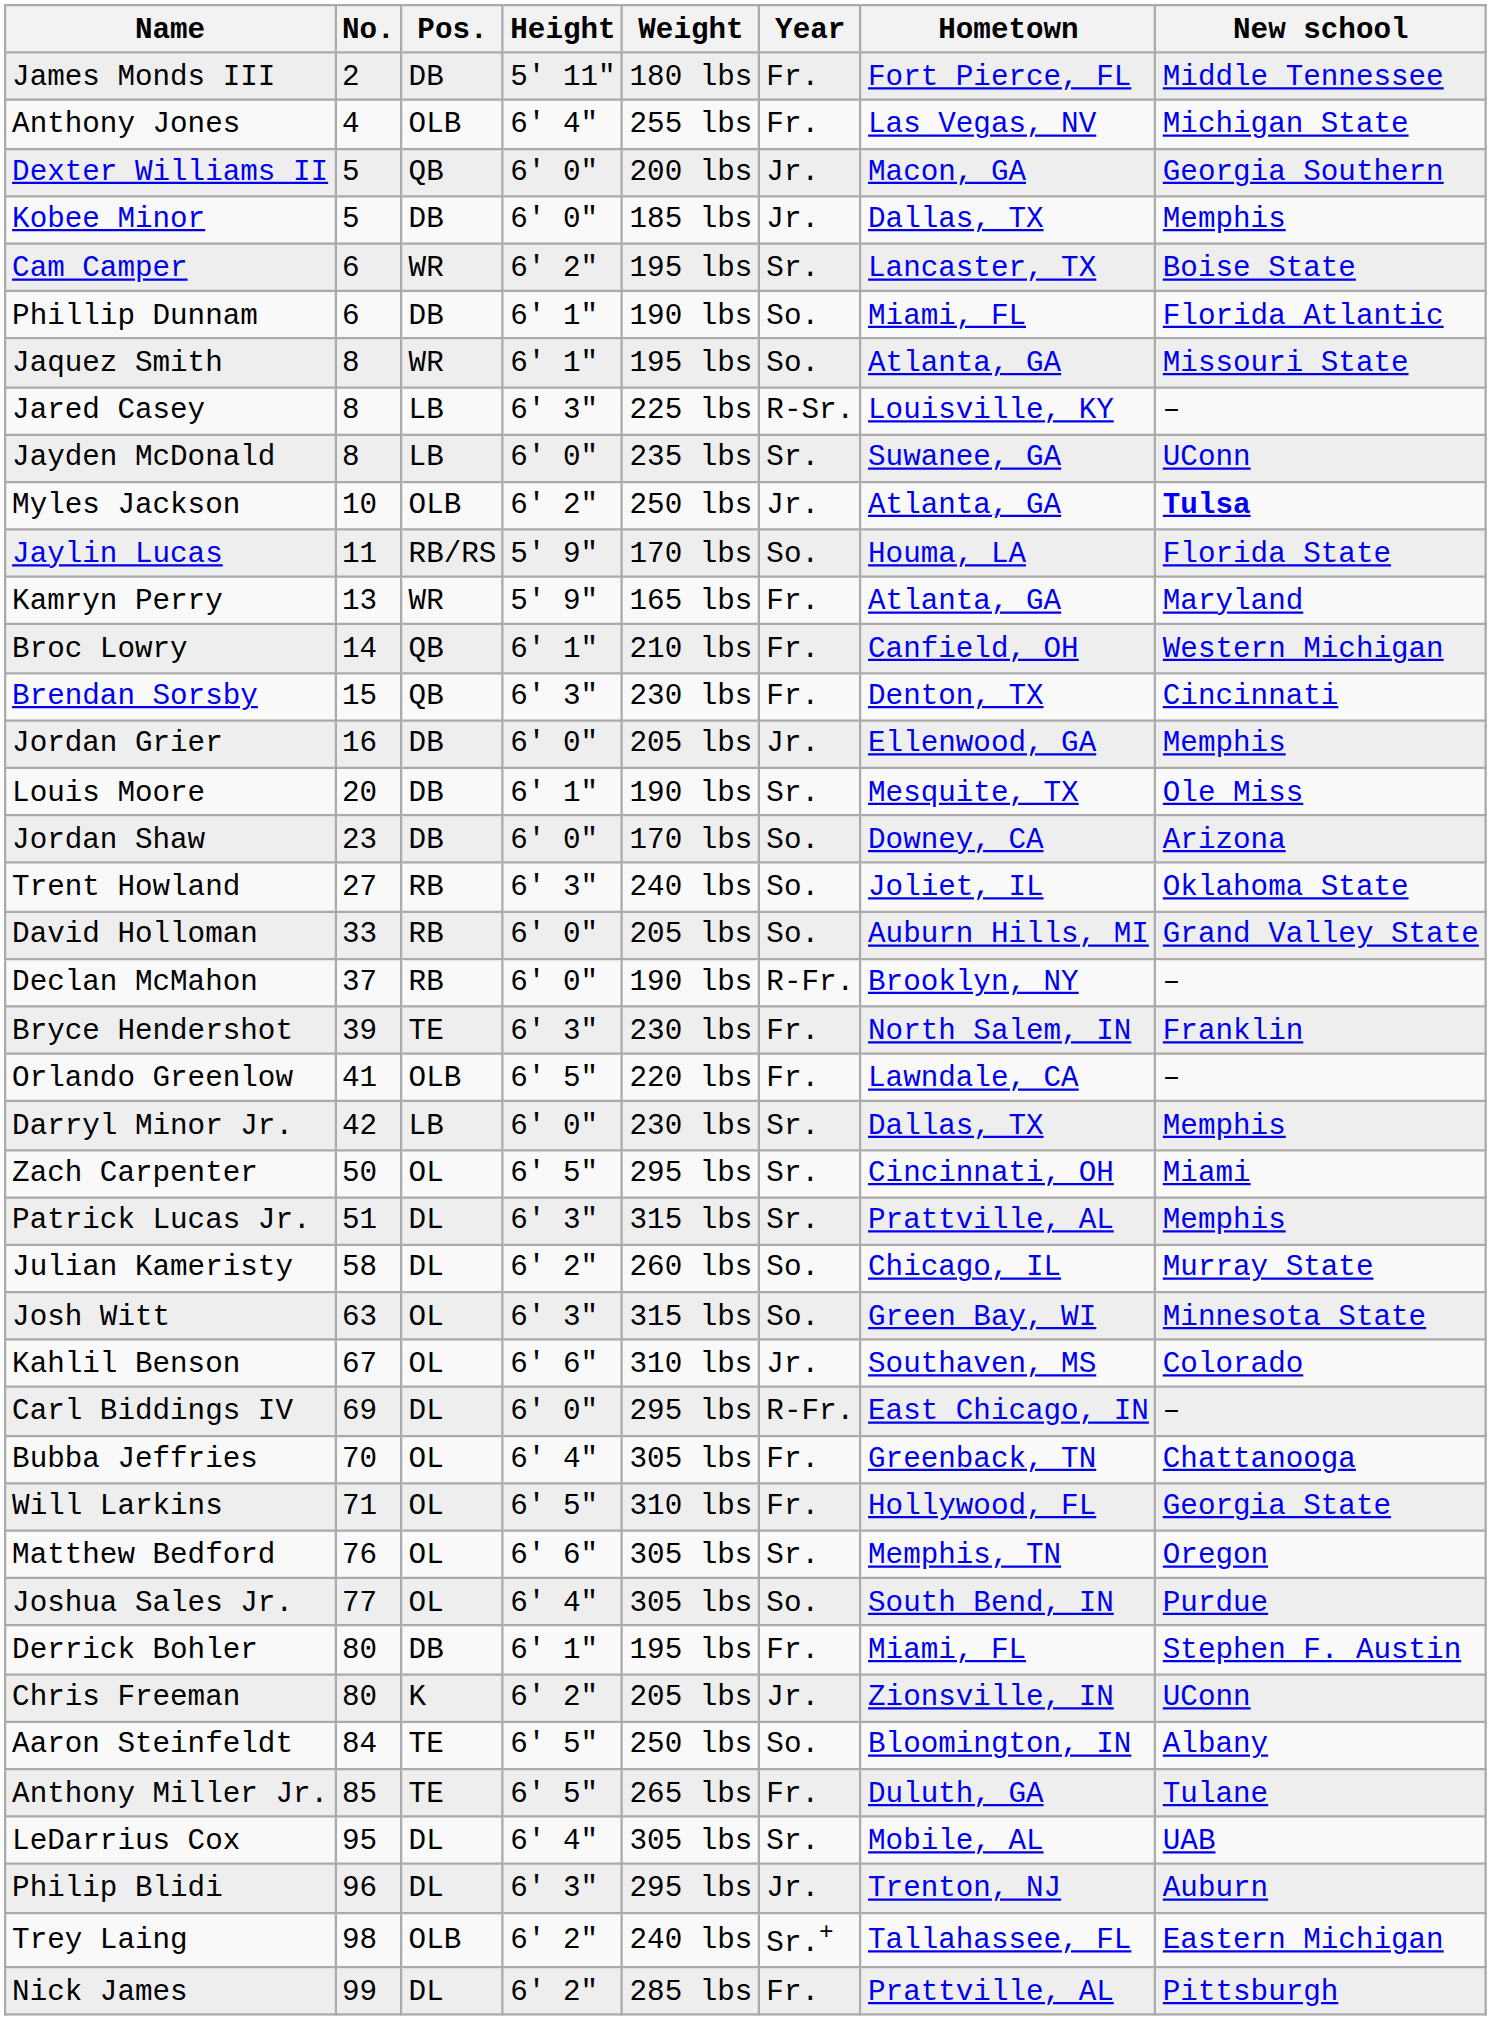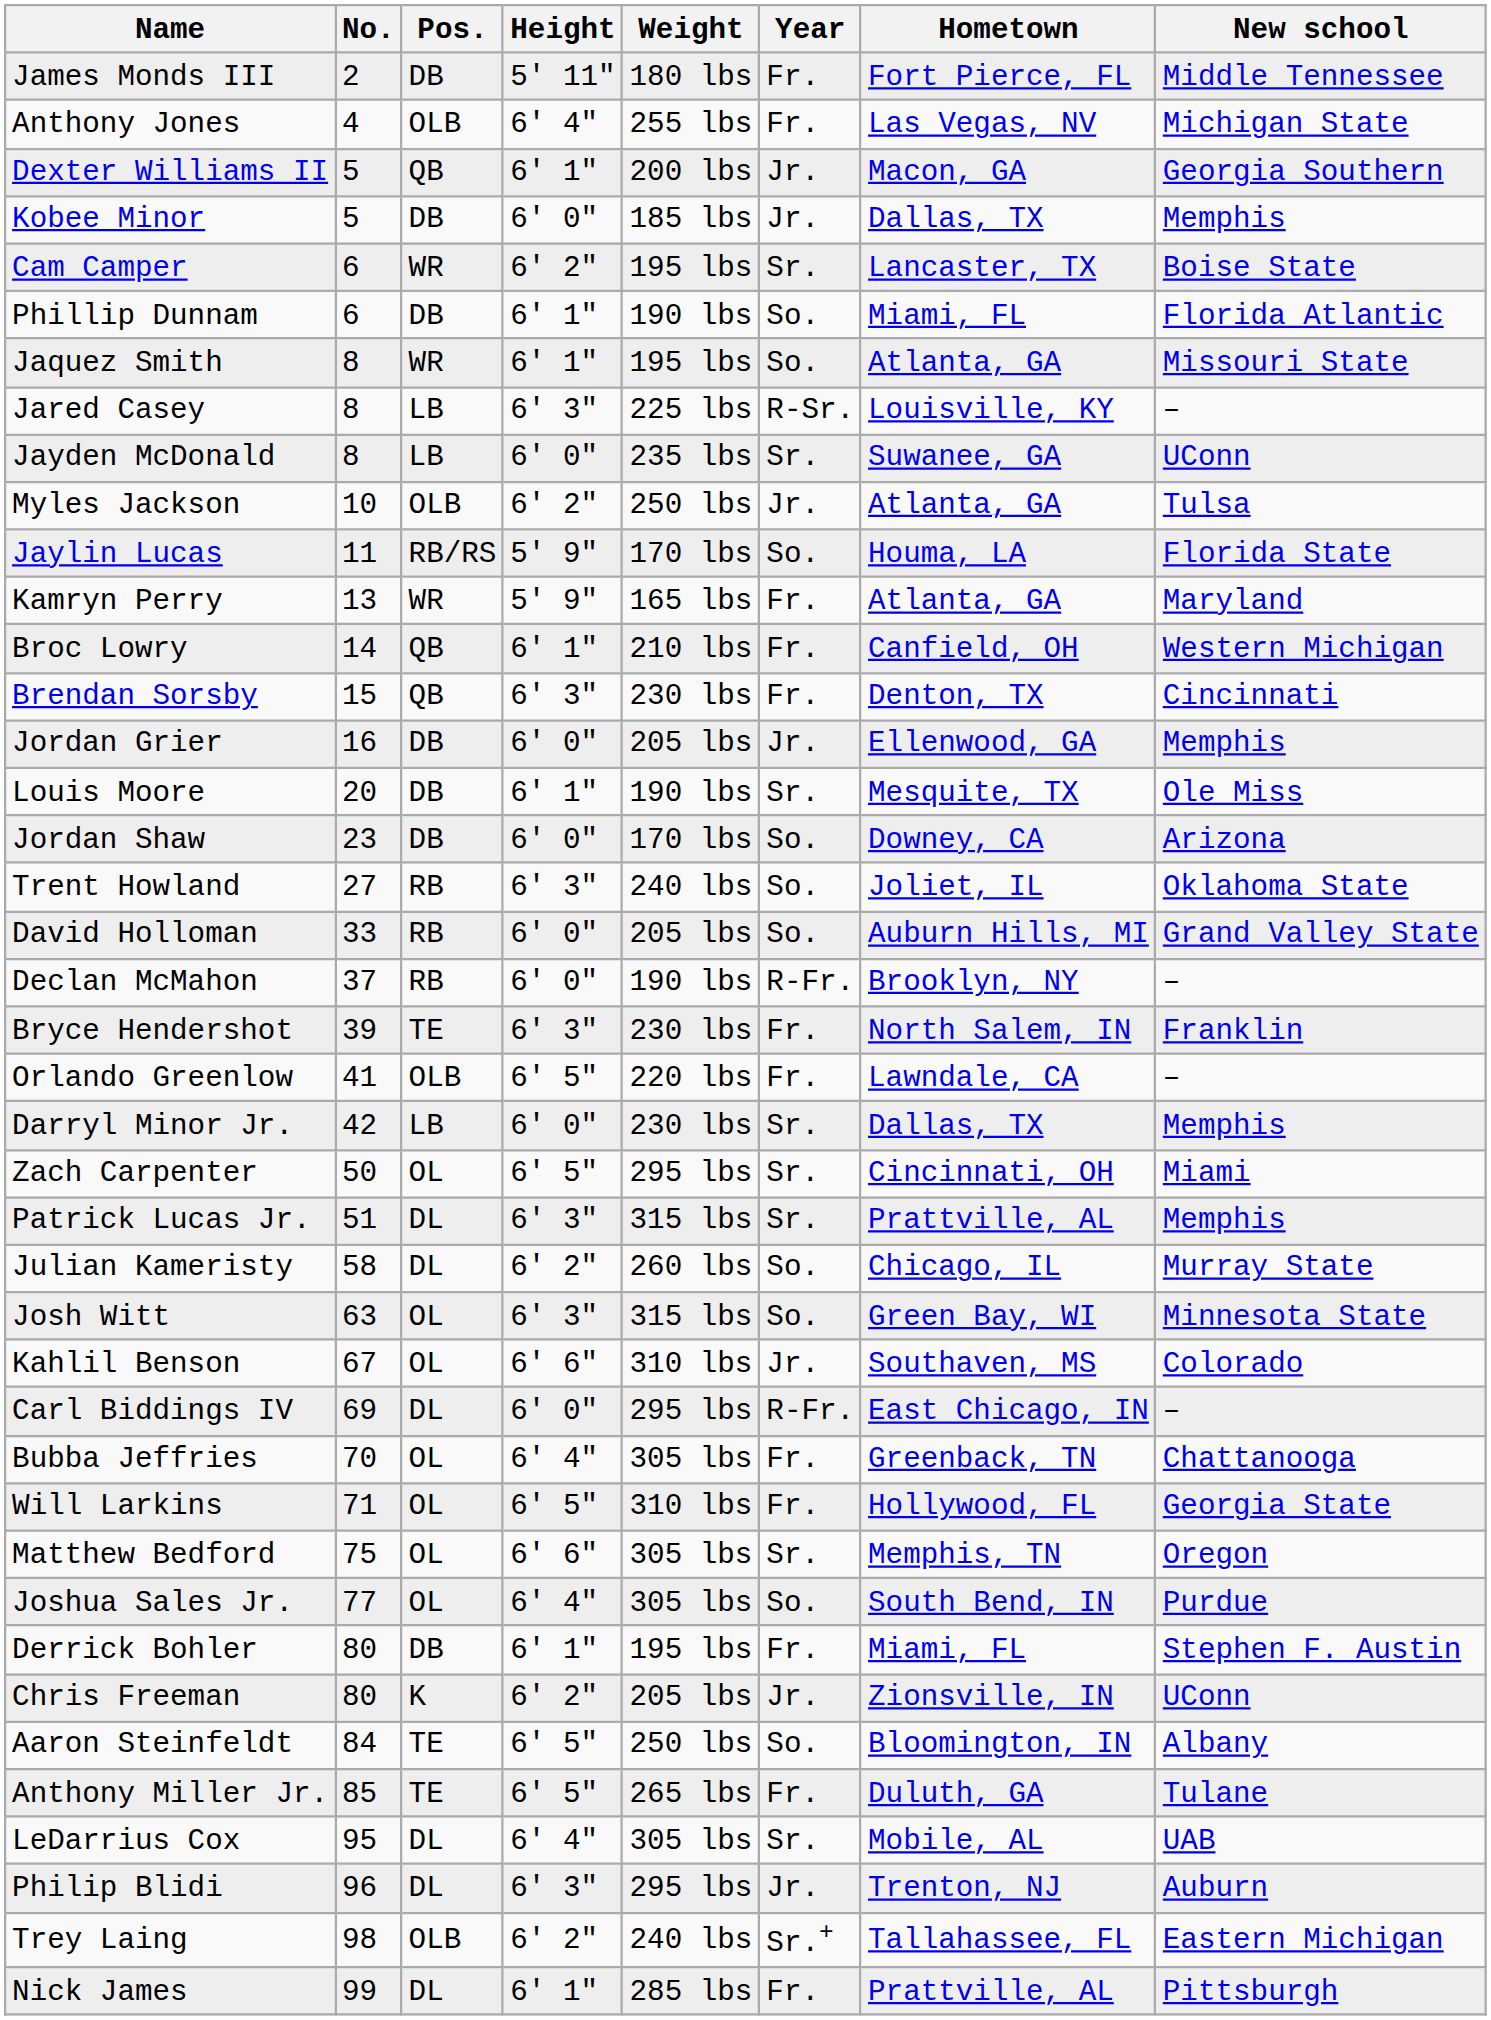(554, 172) 6' 0" -> (554, 172) 6' 1"
(1207, 506) bold -> (1207, 506) normal
(360, 1554) 76 -> (360, 1554) 75
(554, 1991) 6' 2" -> (554, 1991) 6' 1"
